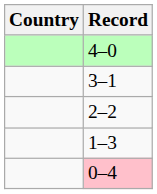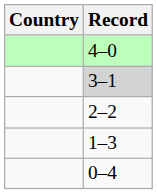(102, 81) no background -> (102, 81) lightgrey background
(102, 173) pink background -> (102, 173) no background
